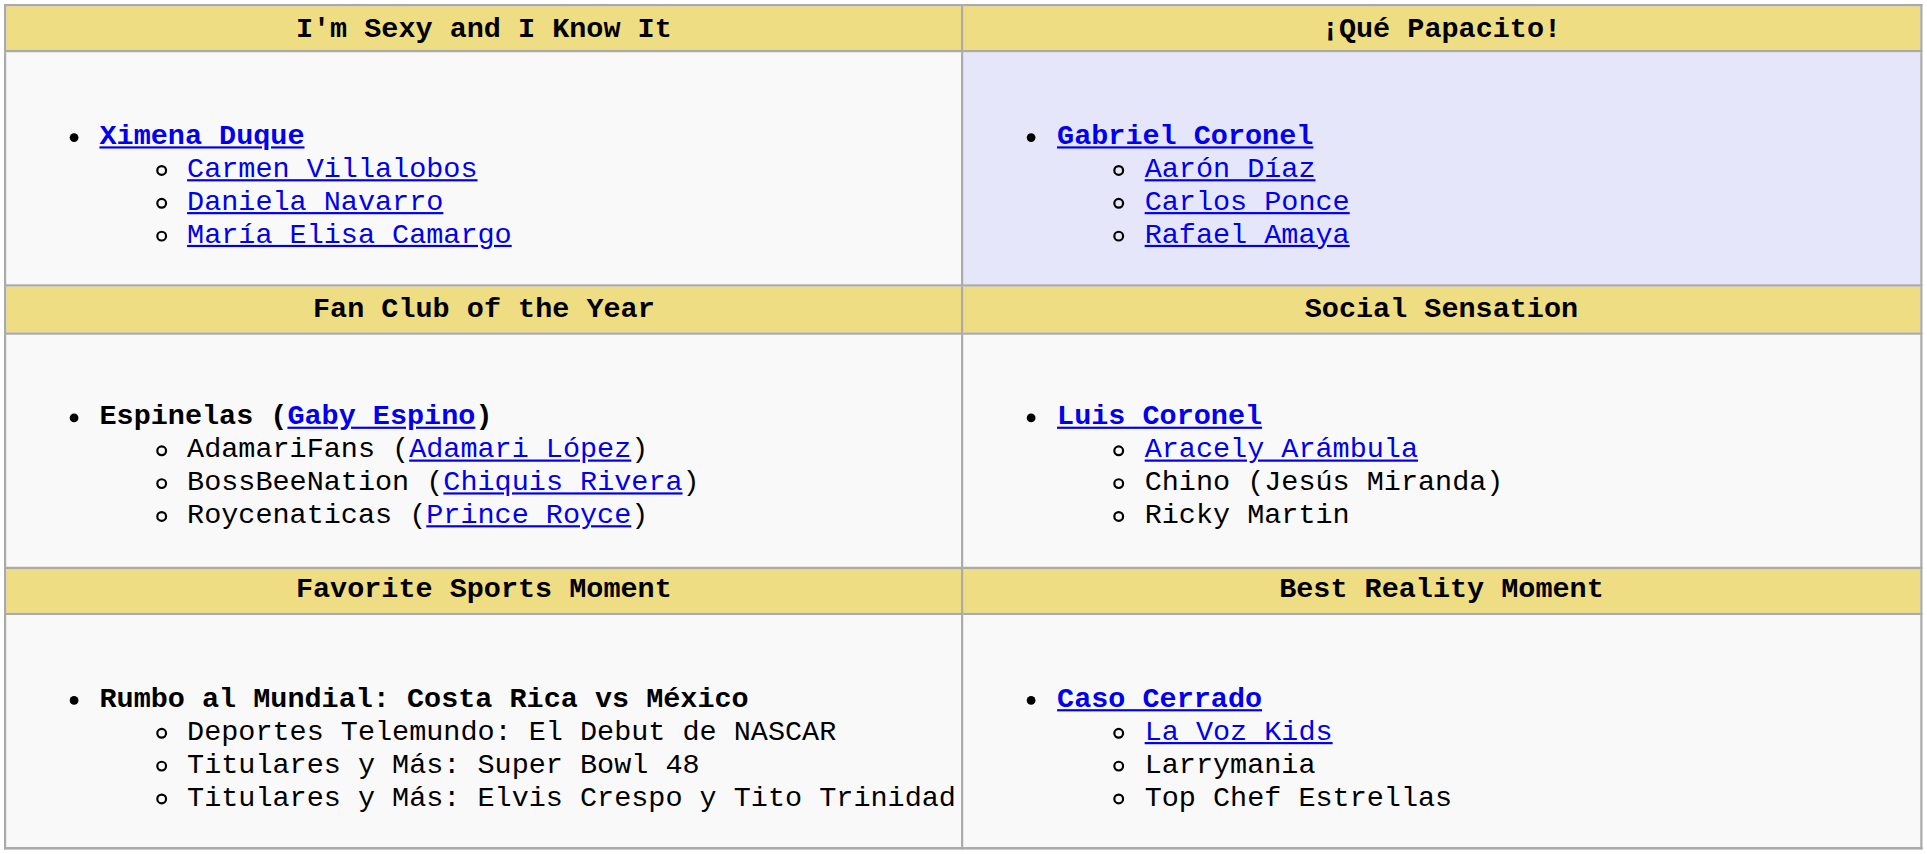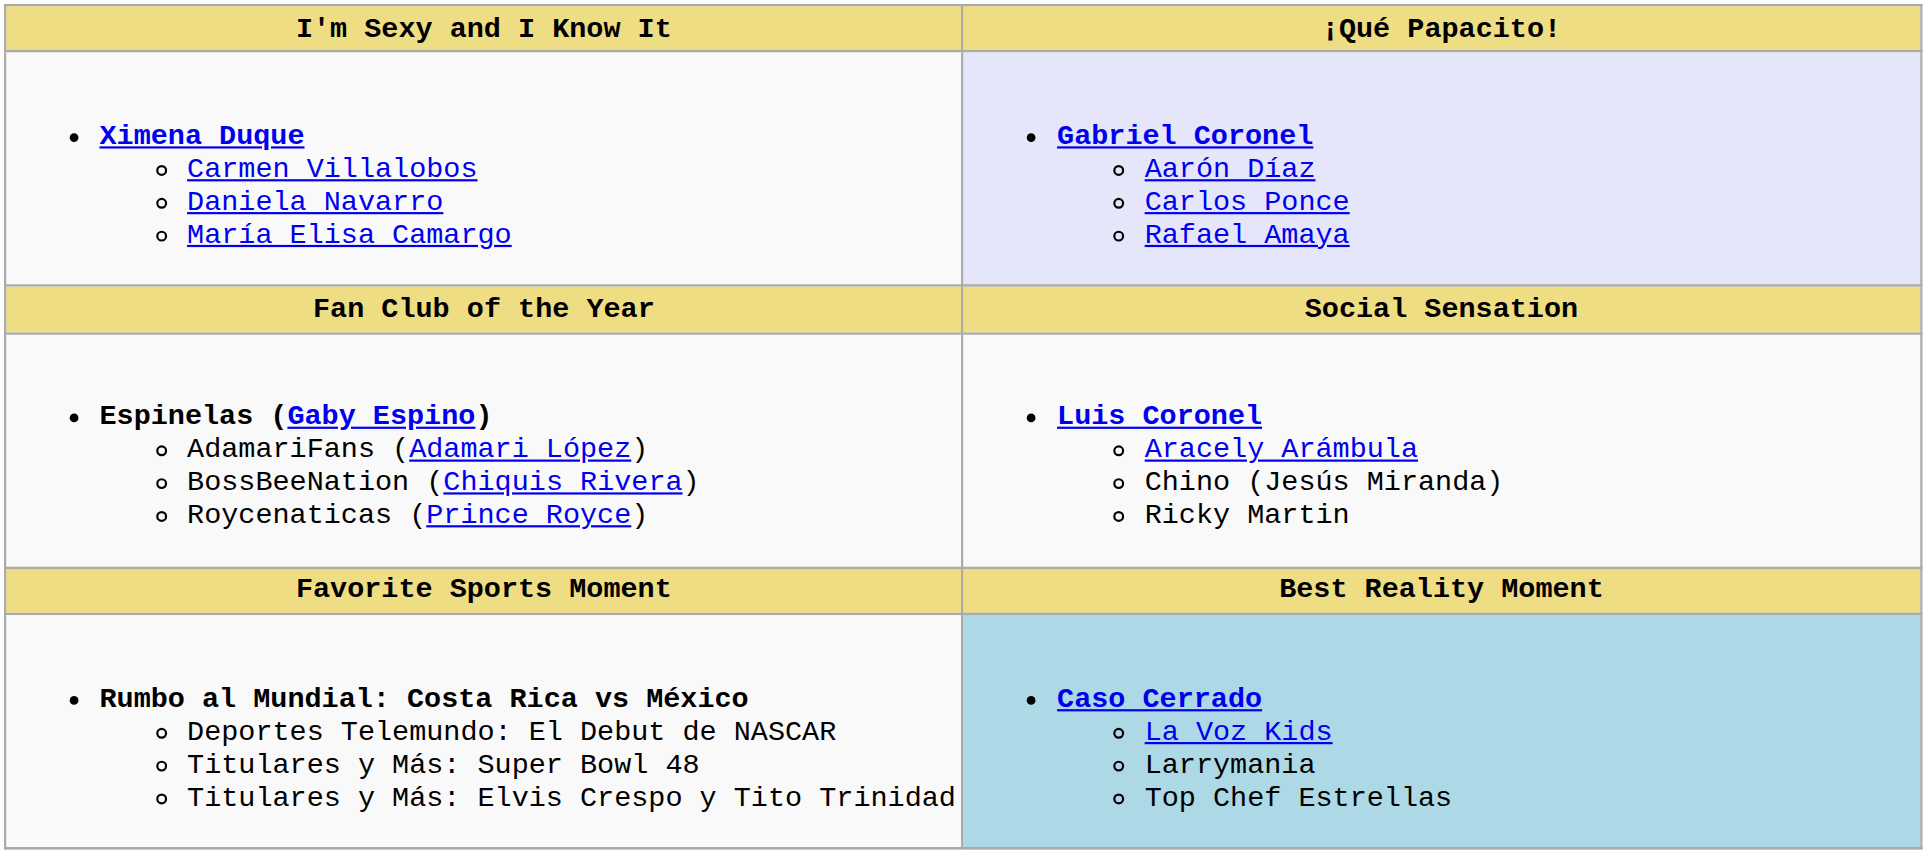(1441, 748) no background -> (1441, 748) lightblue background
